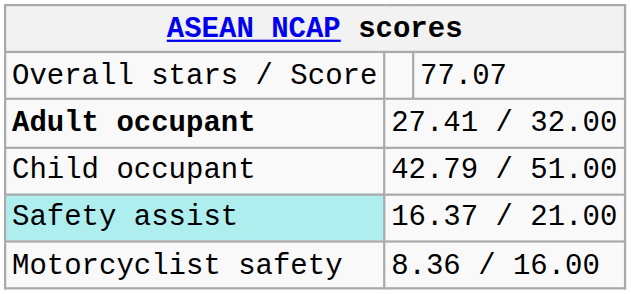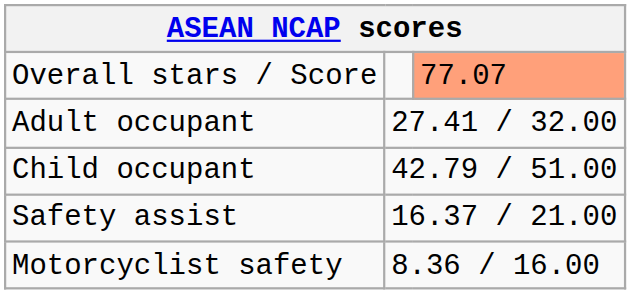(464, 76) no background -> (464, 76) lightsalmon background
(134, 123) bold -> (134, 123) normal
(125, 218) paleturquoise background -> (125, 218) no background
